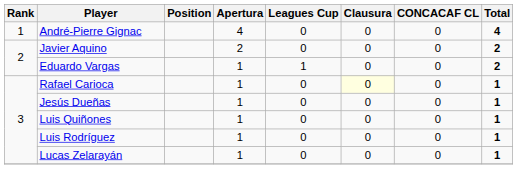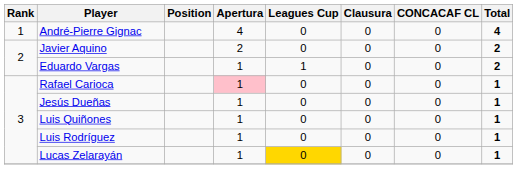(240, 84) no background -> (240, 84) pink background
(368, 84) lightyellow background -> (368, 84) no background
(303, 155) no background -> (303, 155) gold background
